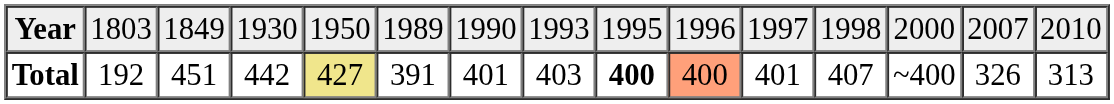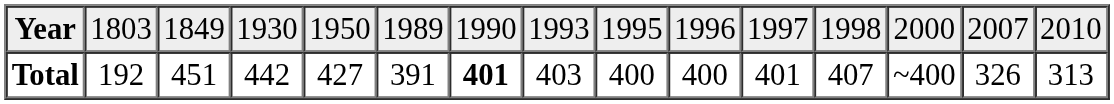(340, 74) khaki background -> (340, 74) no background
(486, 74) normal -> (486, 74) bold
(632, 74) bold -> (632, 74) normal
(705, 74) lightsalmon background -> (705, 74) no background
